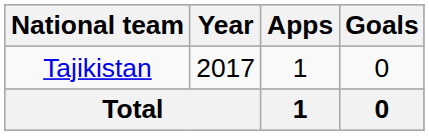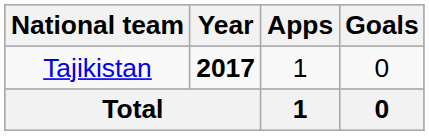(226, 67) normal -> (226, 67) bold
